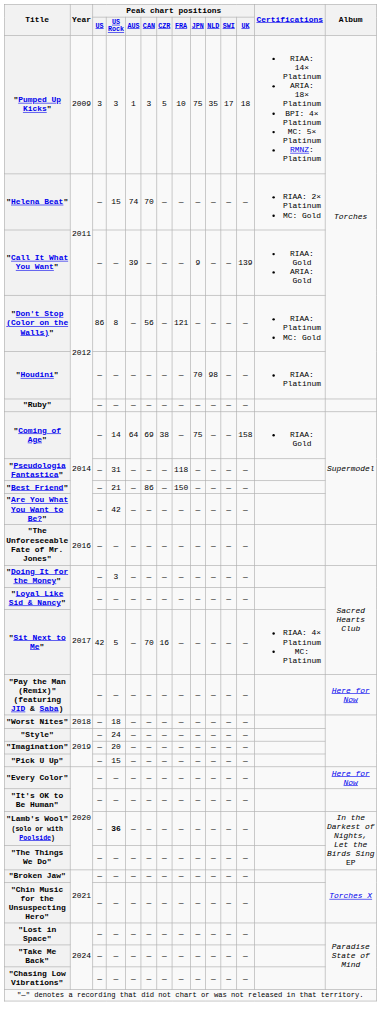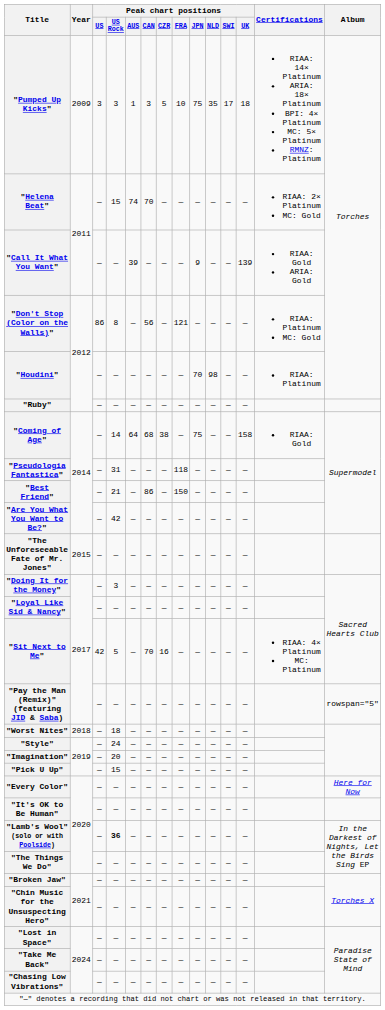(149, 435) 69 -> (149, 435) 68
(82, 545) 2016 -> (81, 554) 2015
(351, 695) Here for Now -> (353, 704) rowspan="5"
